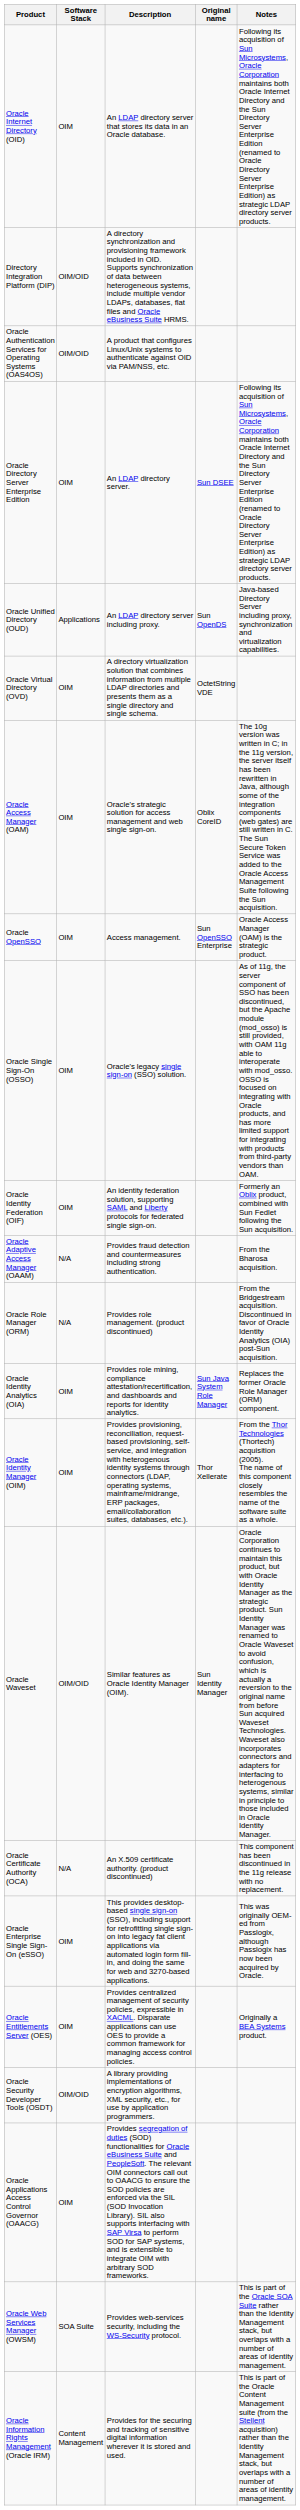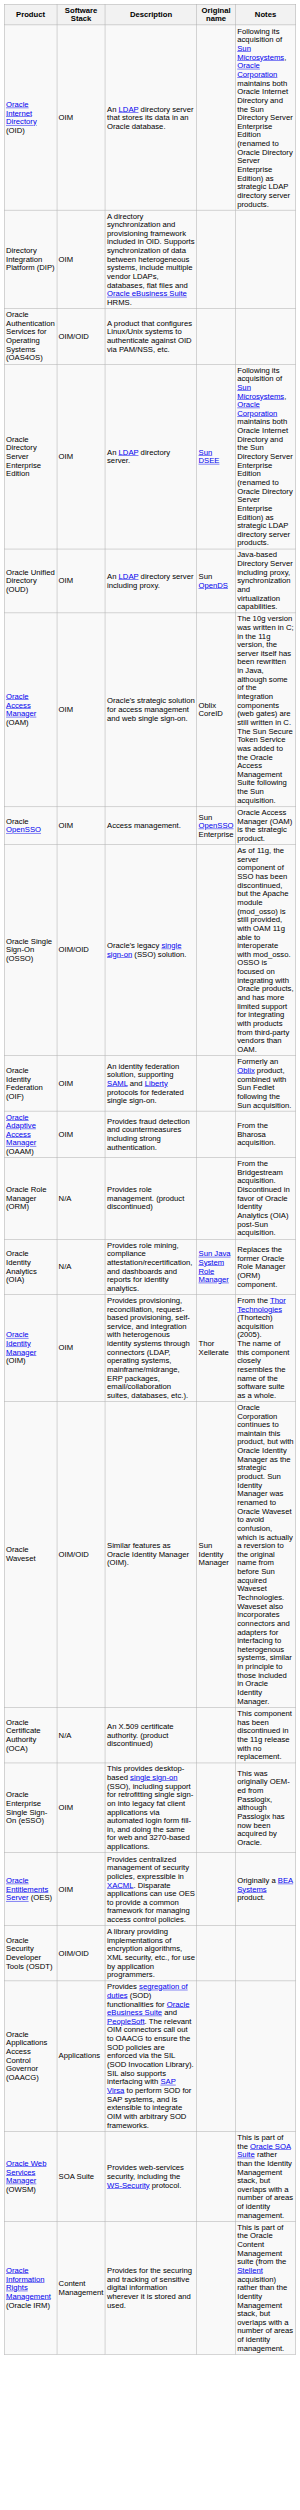(74, 276) OIM/OID -> (66, 259) OIM
(79, 620) Applications -> (66, 581) OIM
- row: (29, 688)
(66, 1070) OIM -> (74, 950) OIM/OID
(65, 1259) N/A -> (66, 1134) OIM
(66, 1391) OIM -> (65, 1266) N/A
(66, 2202) OIM -> (79, 2056) Applications
